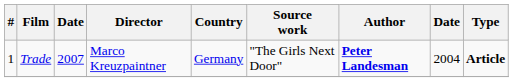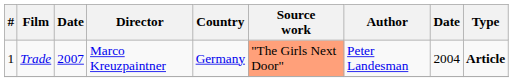(292, 58) no background -> (294, 58) lightsalmon background
(375, 58) bold -> (378, 58) normal
